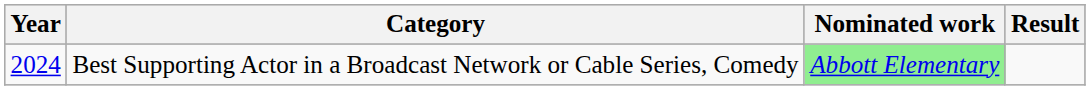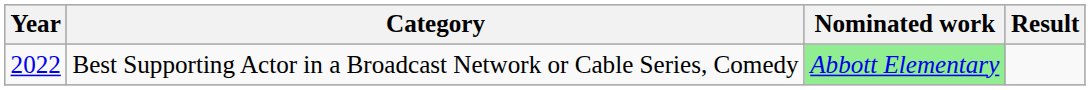(36, 64) 2024 -> (36, 64) 2022
